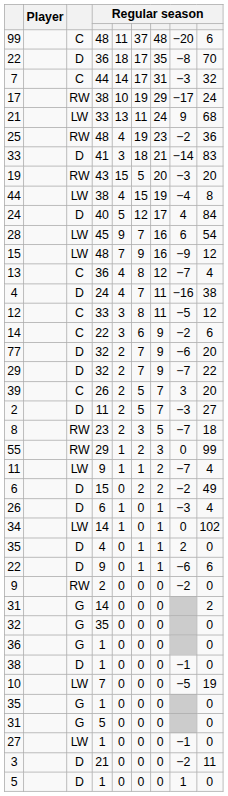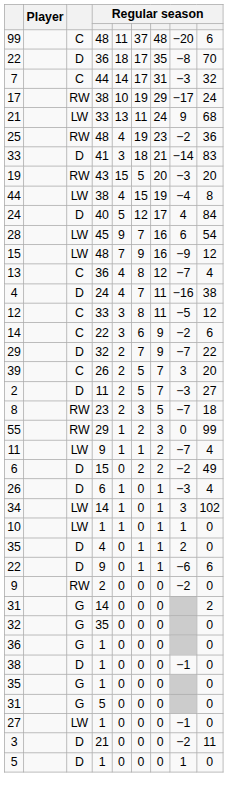- row: (14, 352)
(183, 527) 0 -> (183, 508) 3
+ row: (14, 527)
- row: (14, 684)
